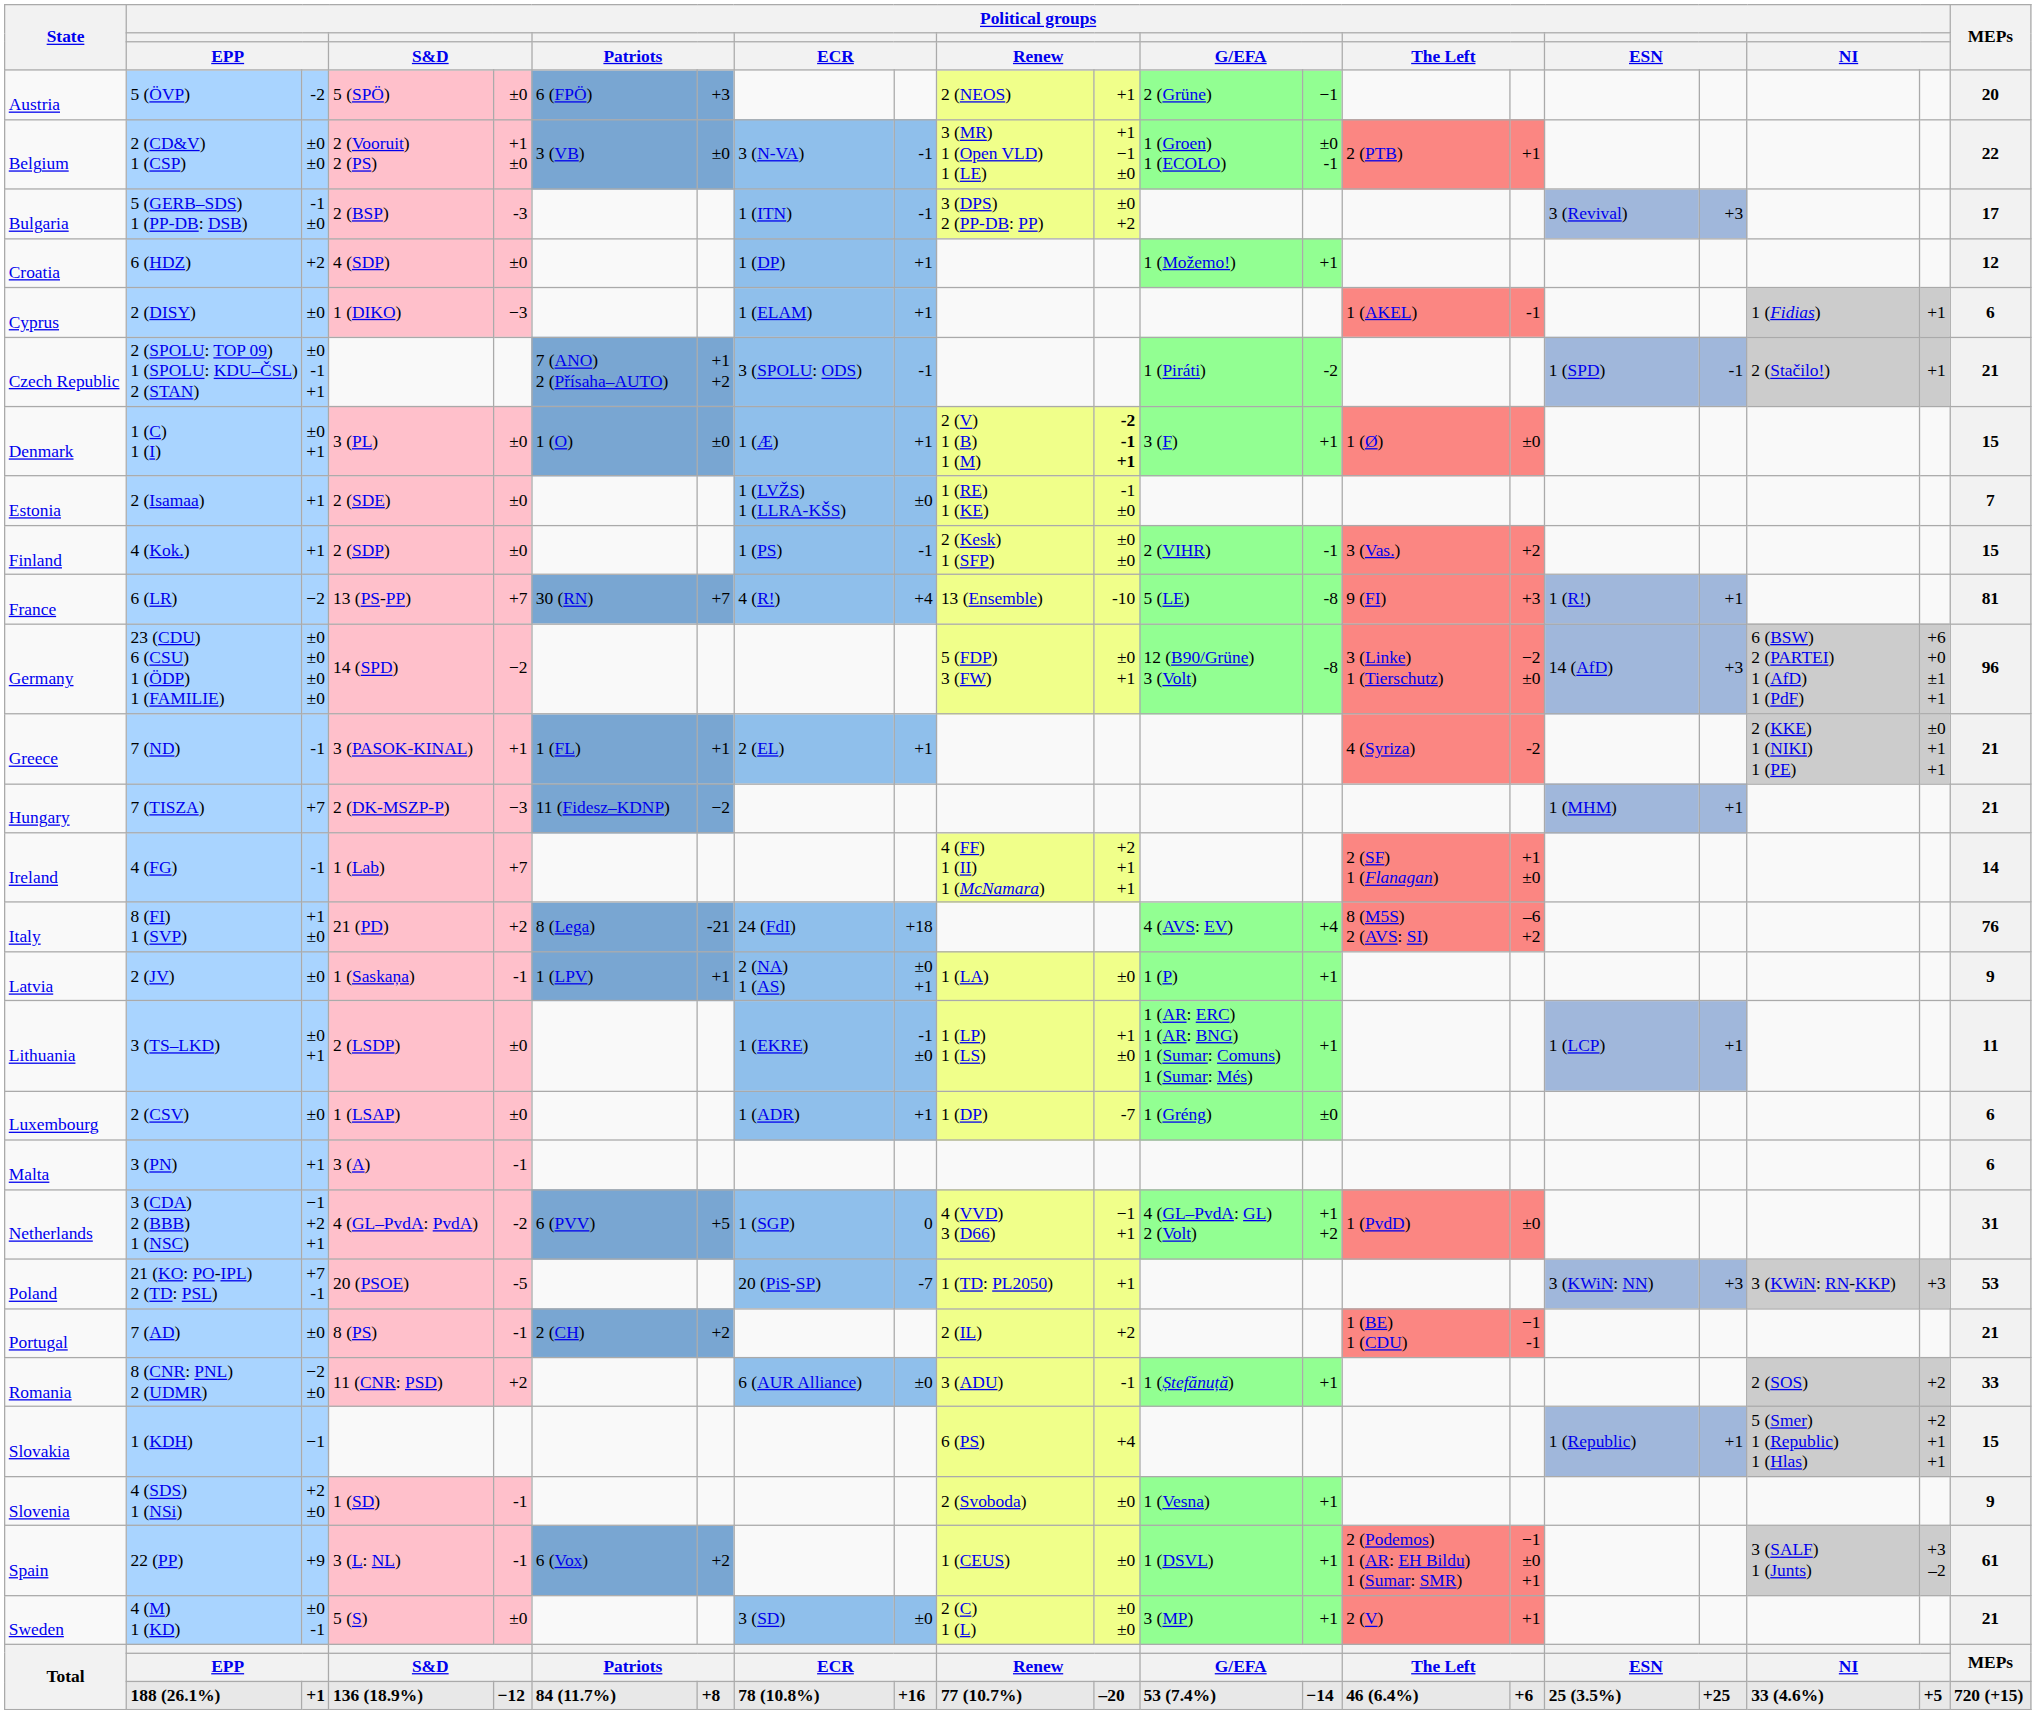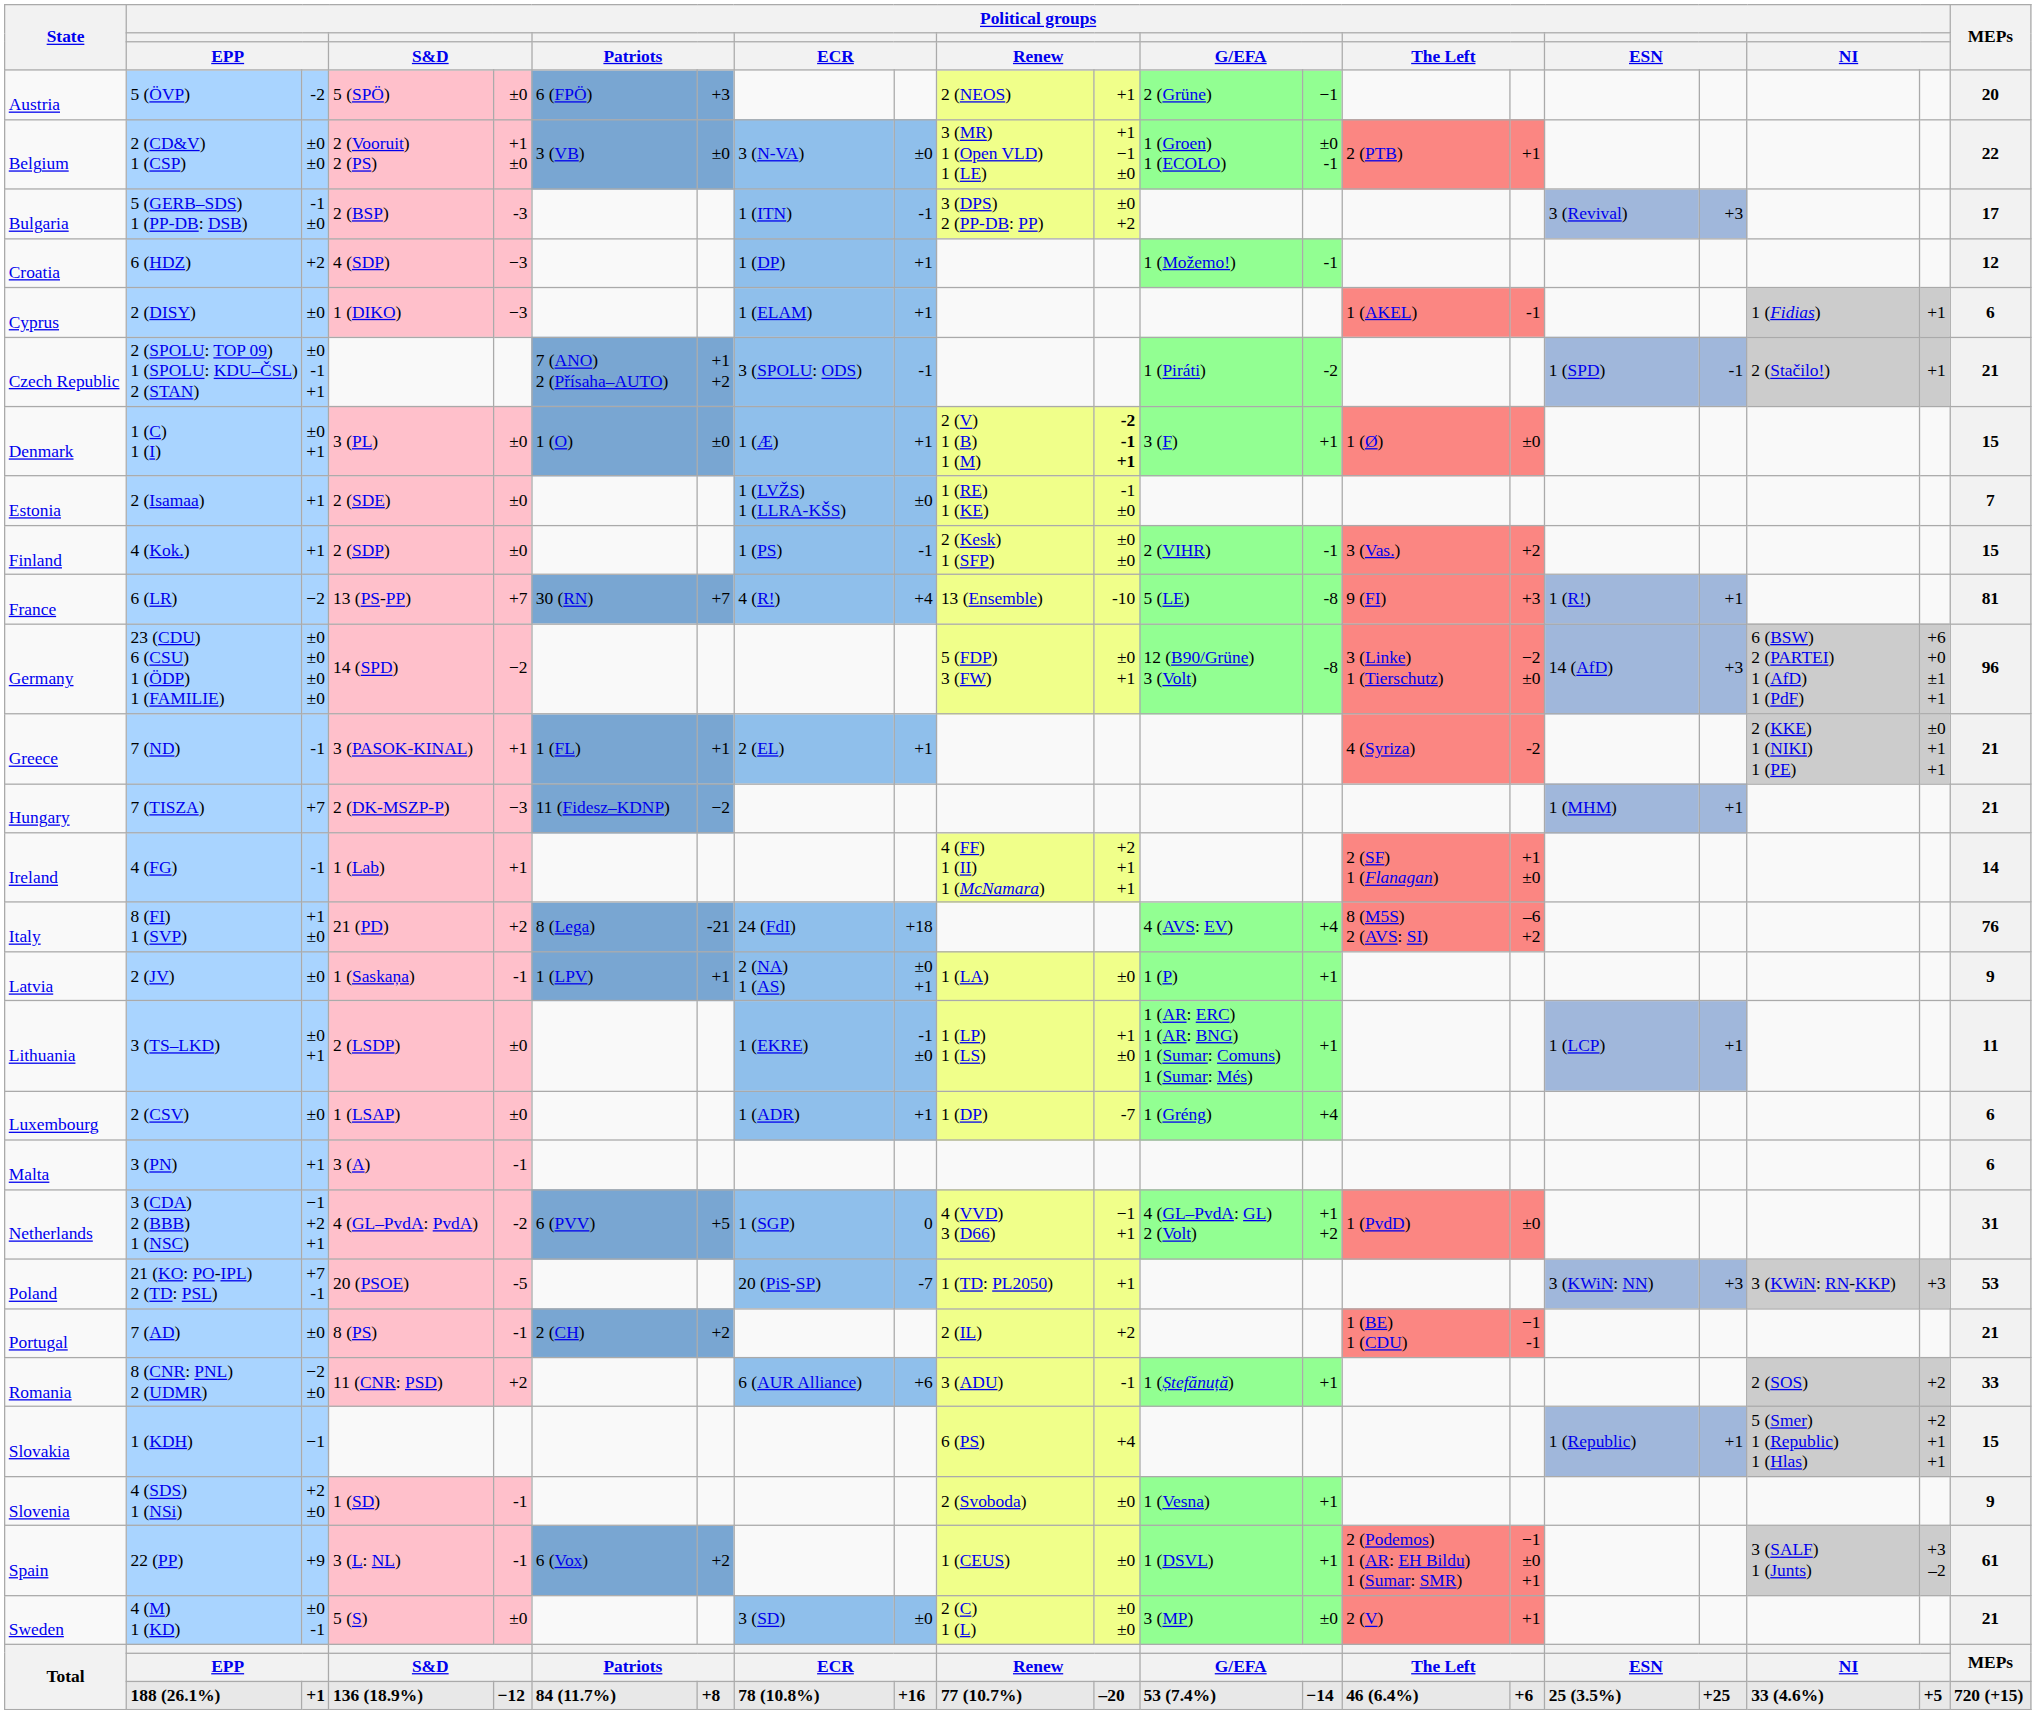(925, 153) -1 -> (924, 153) ±0
(518, 262) ±0 -> (518, 262) −3
(1329, 262) +1 -> (1331, 262) -1
(518, 867) +7 -> (518, 867) +1
(1329, 1115) ±0 -> (1329, 1115) +4
(924, 1381) ±0 -> (923, 1381) +6
(1329, 1619) +1 -> (1329, 1619) ±0
